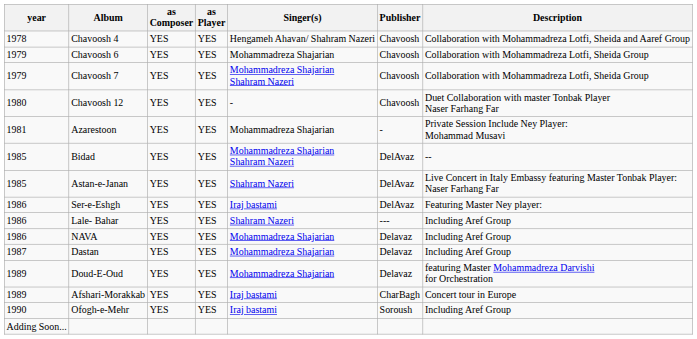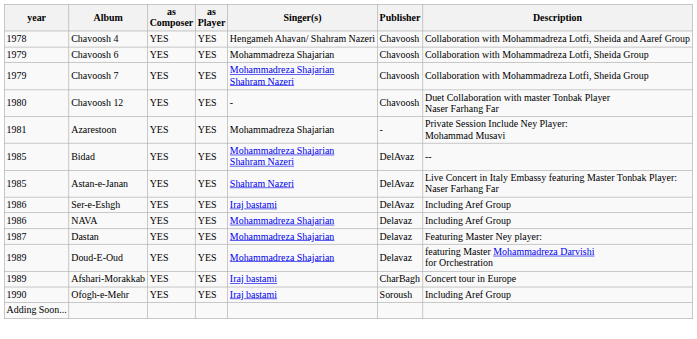(484, 205) Featuring Master Ney player: -> (468, 205) Including Aref Group
- row: (95, 220)
(468, 252) Including Aref Group -> (484, 236) Featuring Master Ney player:
